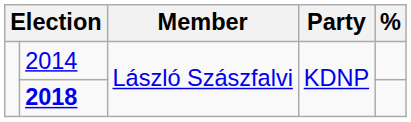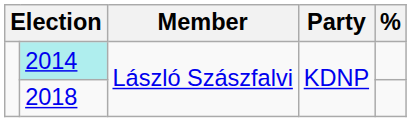(51, 60) no background -> (51, 60) paleturquoise background
(51, 97) bold -> (51, 97) normal
